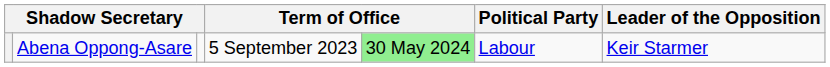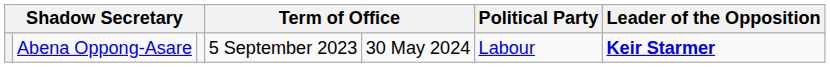(418, 47) lightgreen background -> (418, 47) no background
(657, 47) normal -> (661, 47) bold
